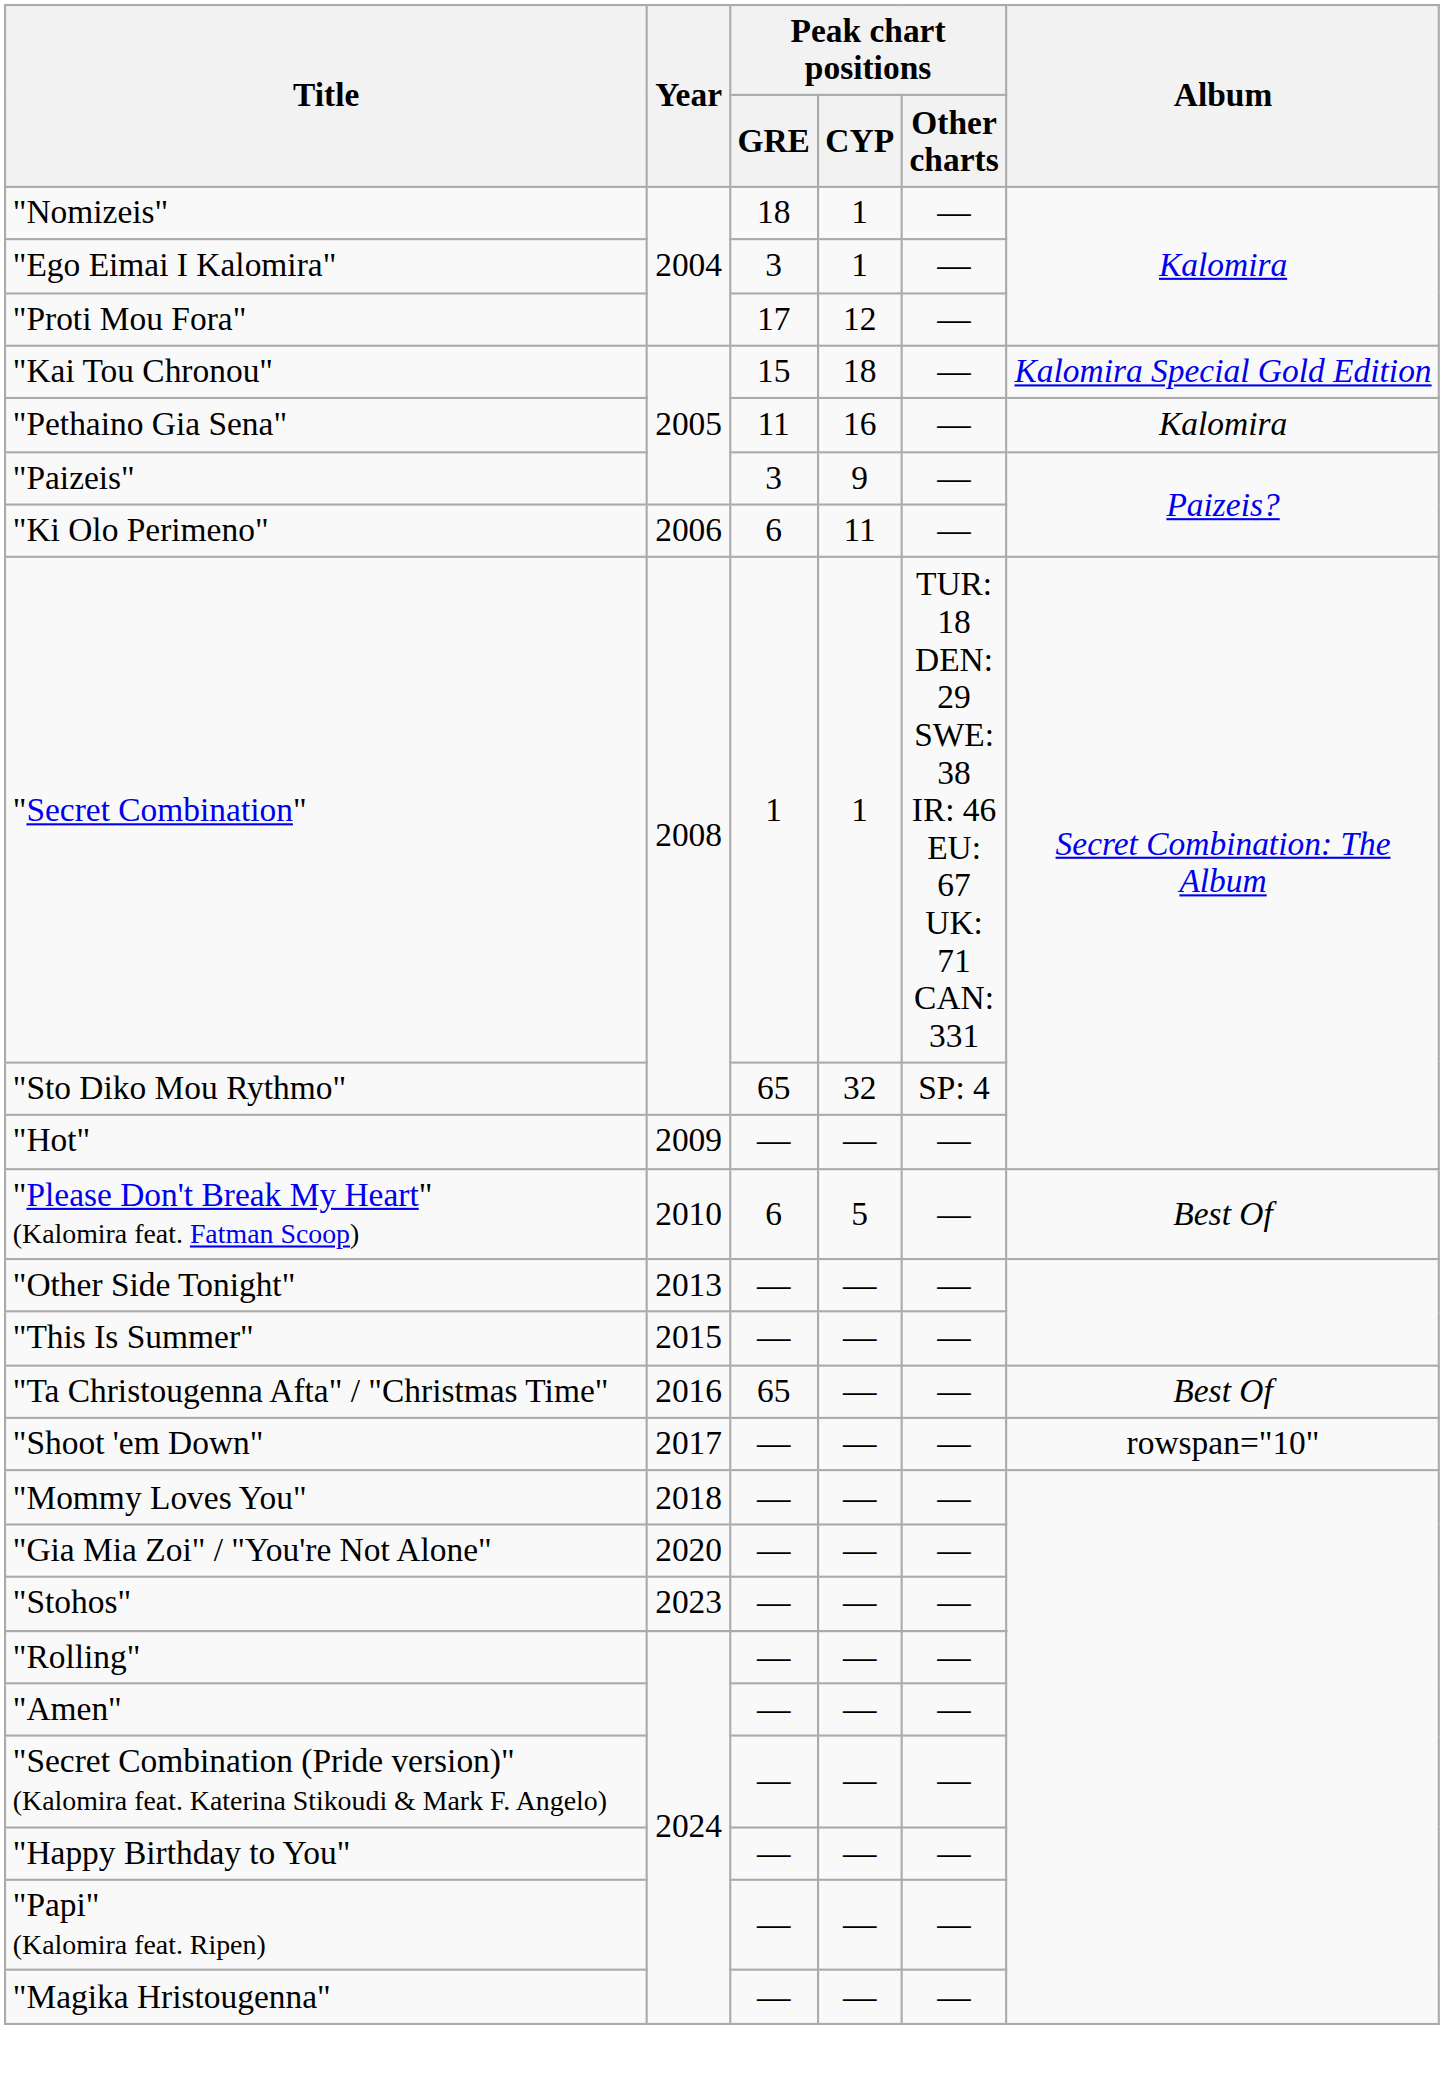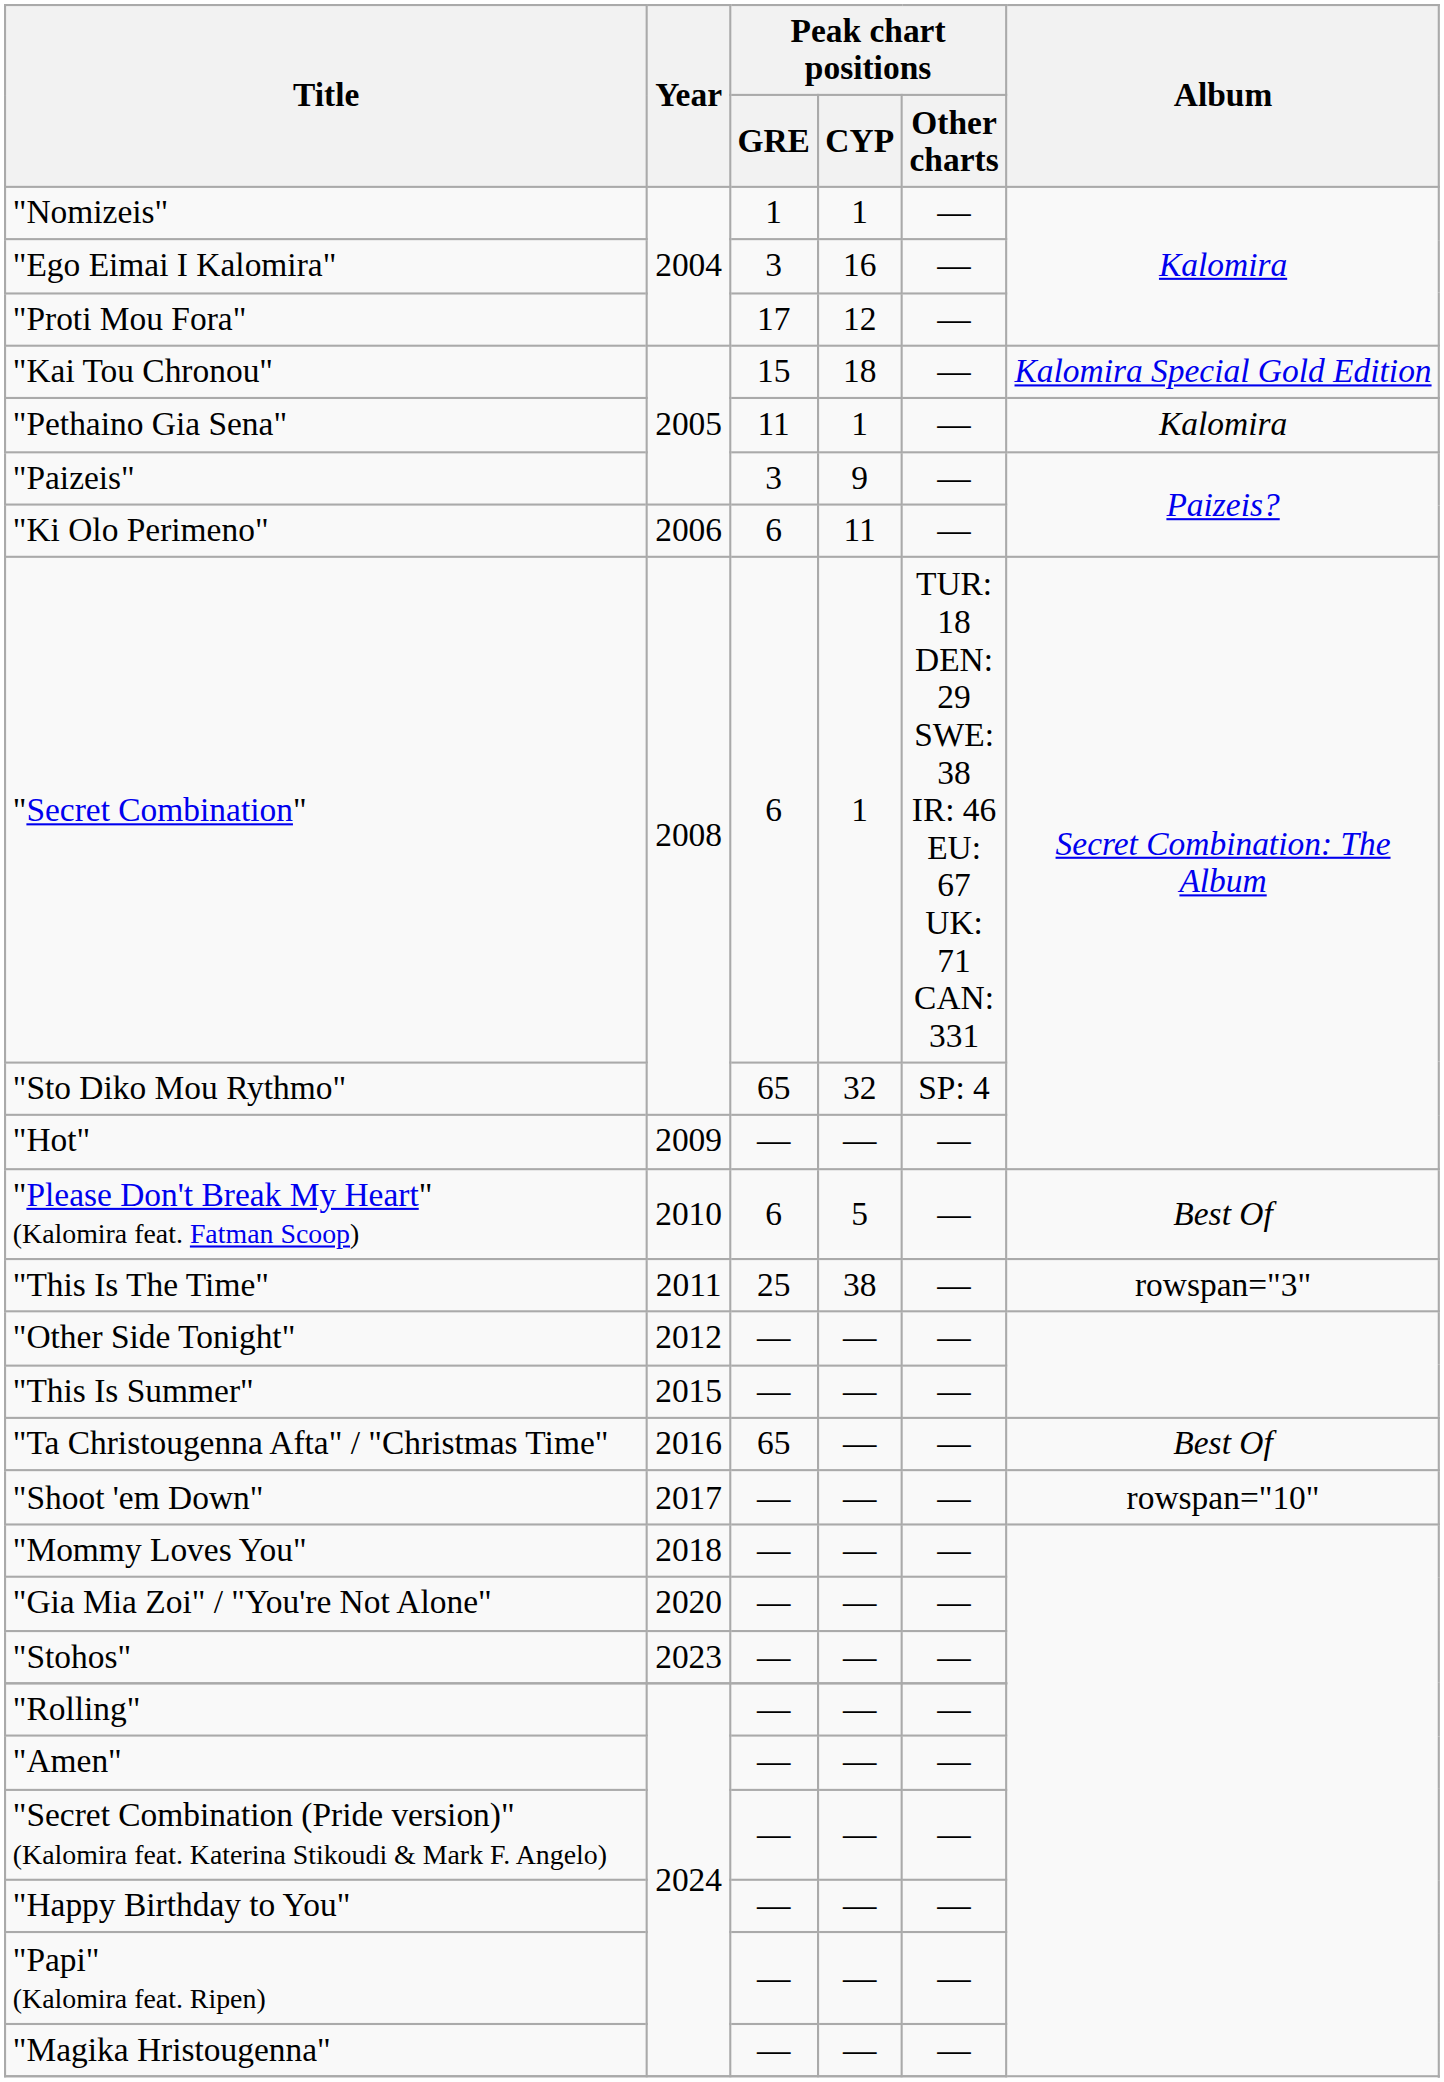(774, 212) 18 -> (774, 212) 1
(860, 265) 1 -> (860, 265) 16
(860, 424) 16 -> (860, 424) 1
(774, 809) 1 -> (774, 809) 6
+ row: (141, 1284)
(689, 1284) 2013 -> (689, 1337) 2012
